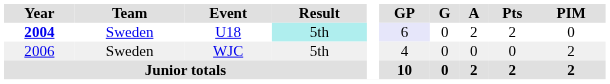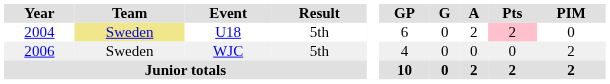(39, 32) bold -> (39, 32) normal
(130, 32) no background -> (130, 32) khaki background
(319, 32) paleturquoise background -> (319, 32) no background
(404, 32) lavender background -> (404, 32) no background
(512, 32) no background -> (512, 32) pink background
